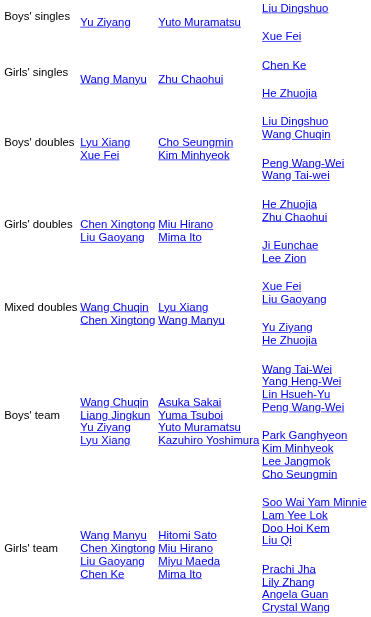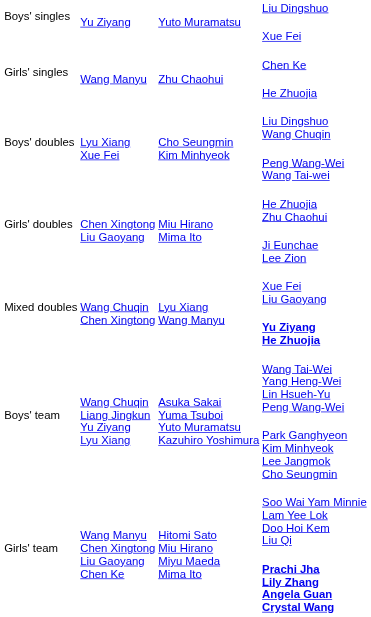(290, 334) normal -> (291, 334) bold
(296, 588) normal -> (298, 588) bold
